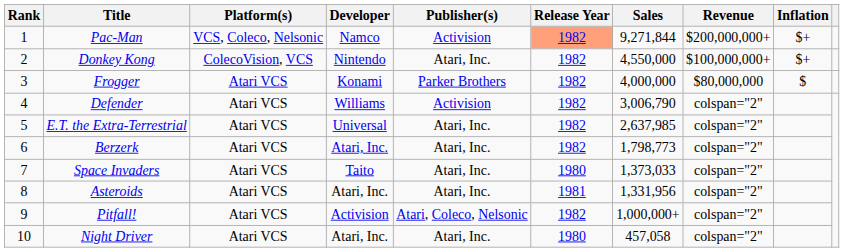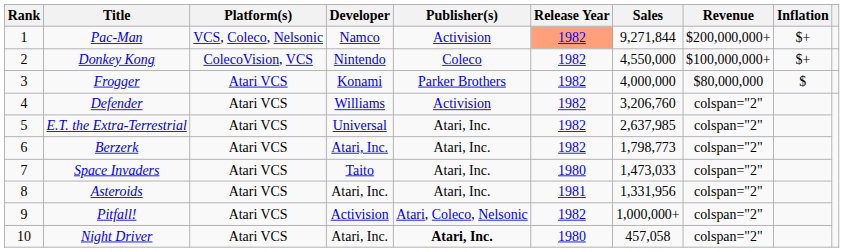(462, 59) Atari, Inc. -> (462, 59) Coleco
(648, 103) 3,006,790 -> (648, 103) 3,206,760
(648, 170) 1,373,033 -> (648, 170) 1,473,033
(462, 236) normal -> (462, 236) bold
